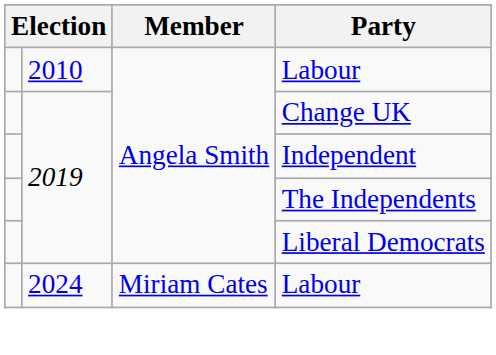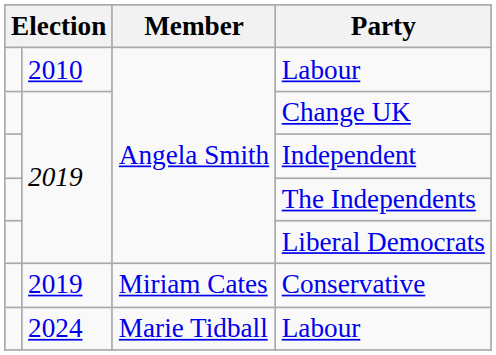+ row: (55, 284)
(193, 284) Miriam Cates -> (193, 328) Marie Tidball
